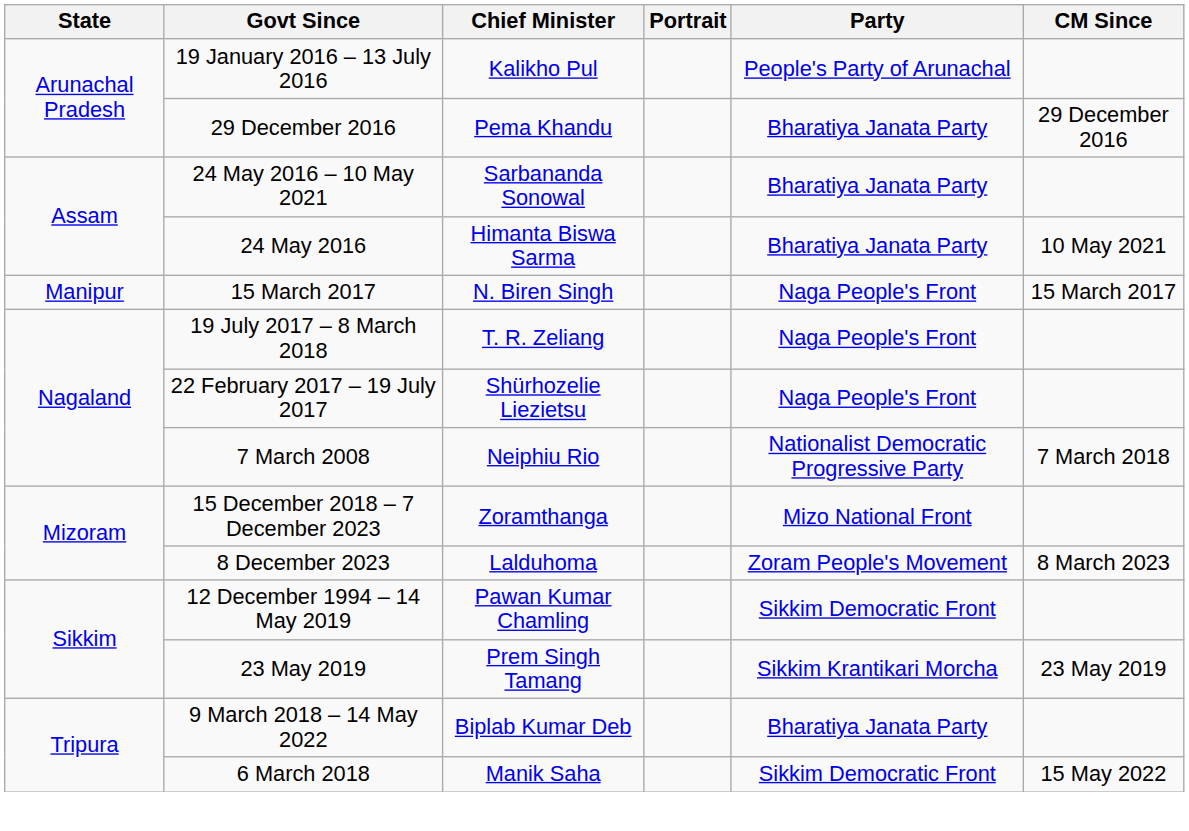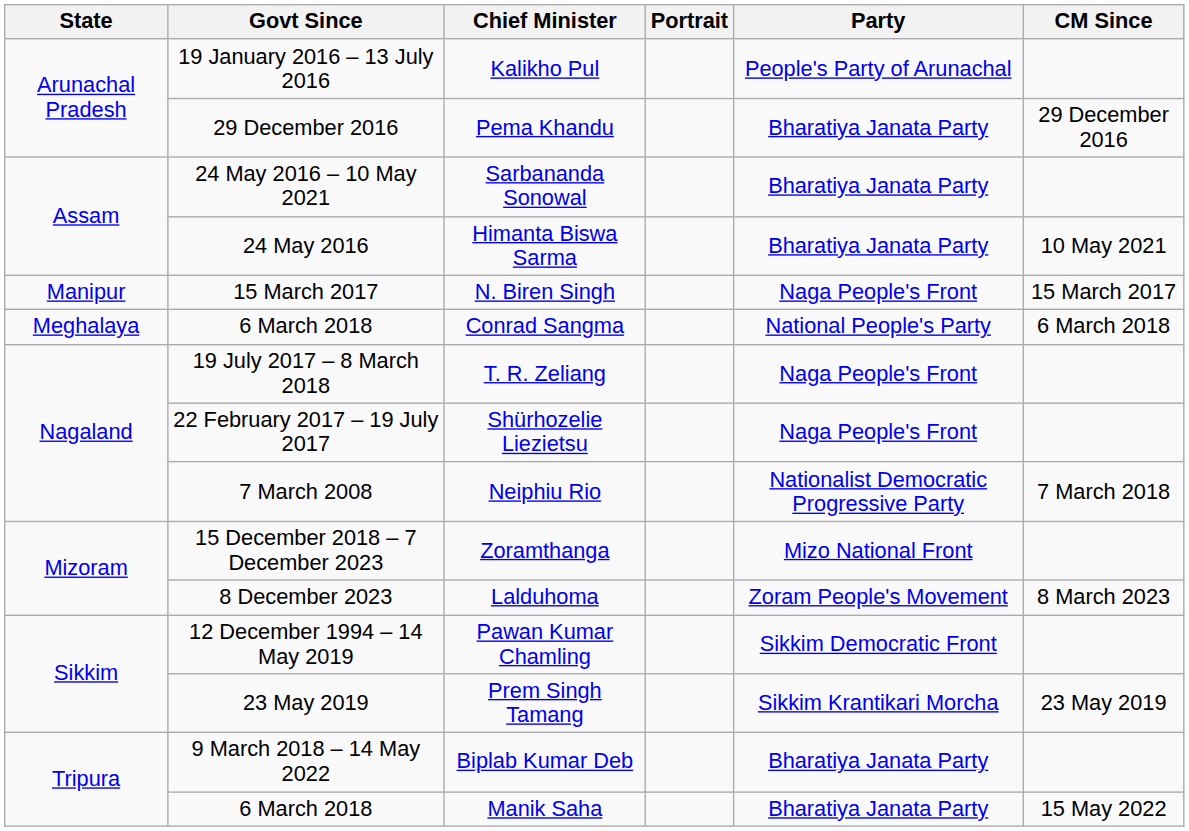+ row: (545, 326)
(877, 774) Sikkim Democratic Front -> (878, 808) Bharatiya Janata Party
